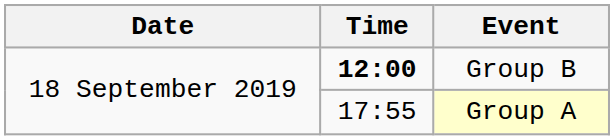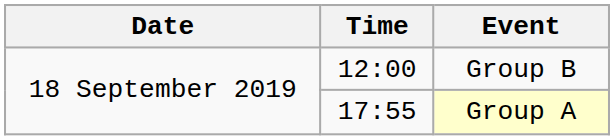(377, 69) bold -> (377, 69) normal
